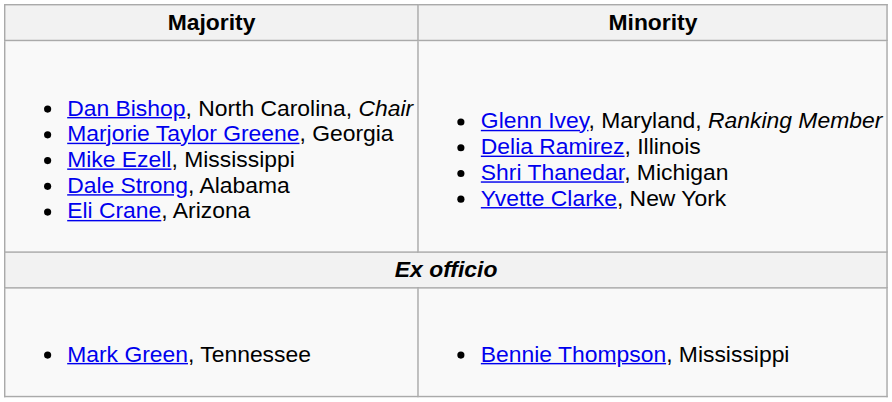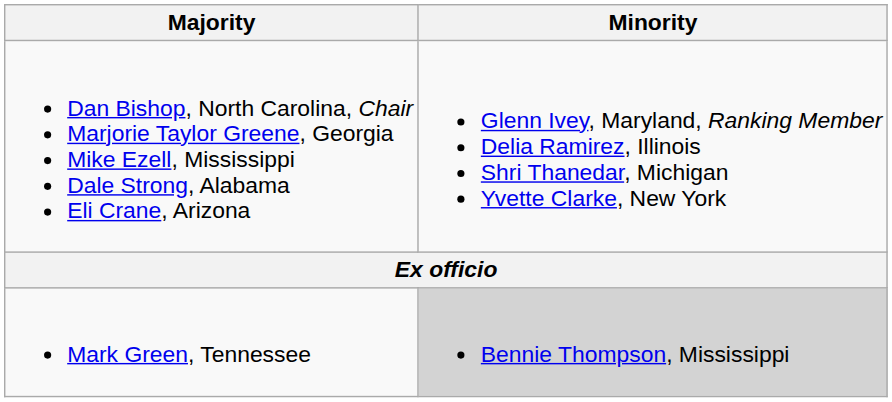(653, 355) no background -> (653, 355) lightgrey background
